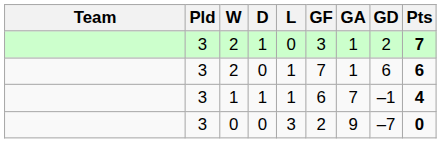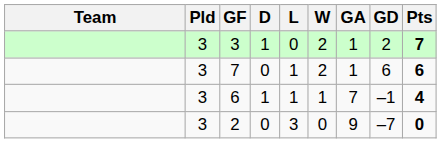columns swapped: (234, 17) <-> (321, 17)
